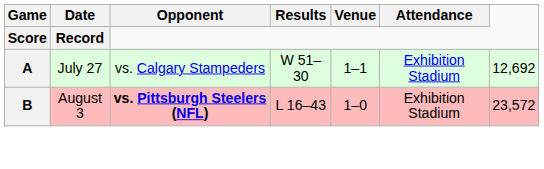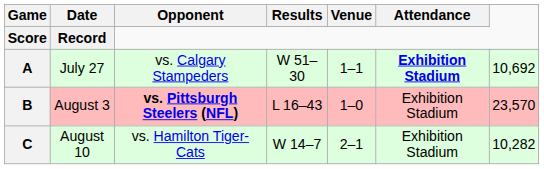(434, 68) normal -> (432, 68) bold
(514, 68) 12,692 -> (514, 68) 10,692
(514, 106) 23,572 -> (514, 106) 23,570
+ row: (27, 144)
